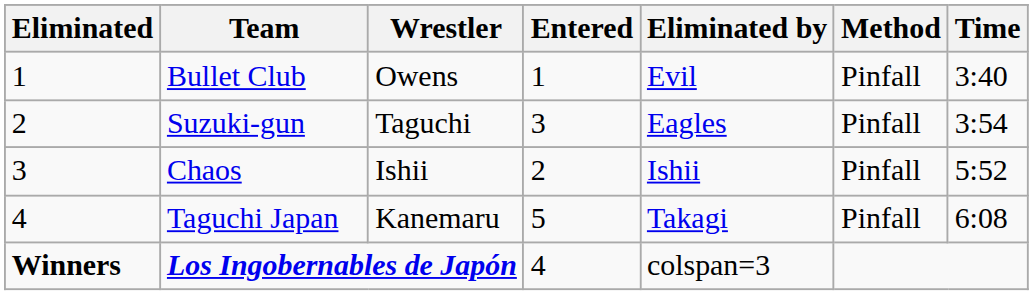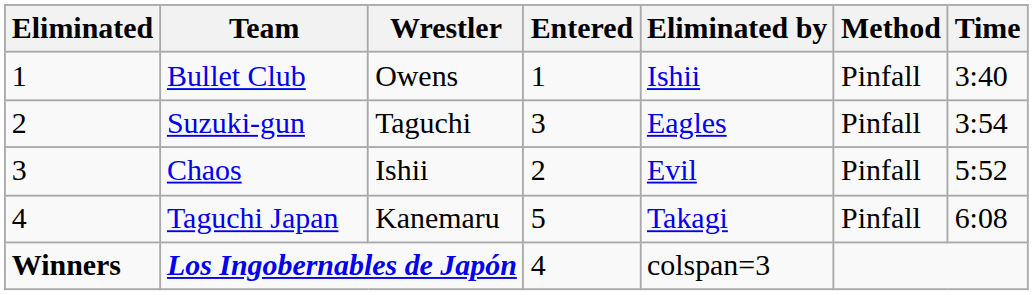(672, 75) Evil -> (674, 75) Ishii
(674, 170) Ishii -> (672, 170) Evil
